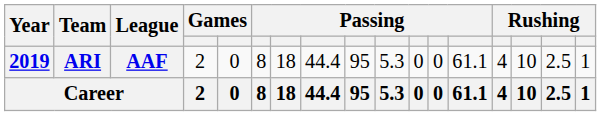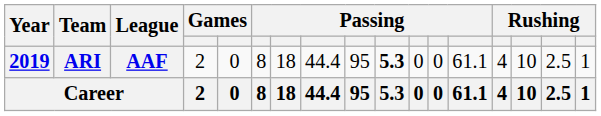(392, 61) normal -> (392, 61) bold
